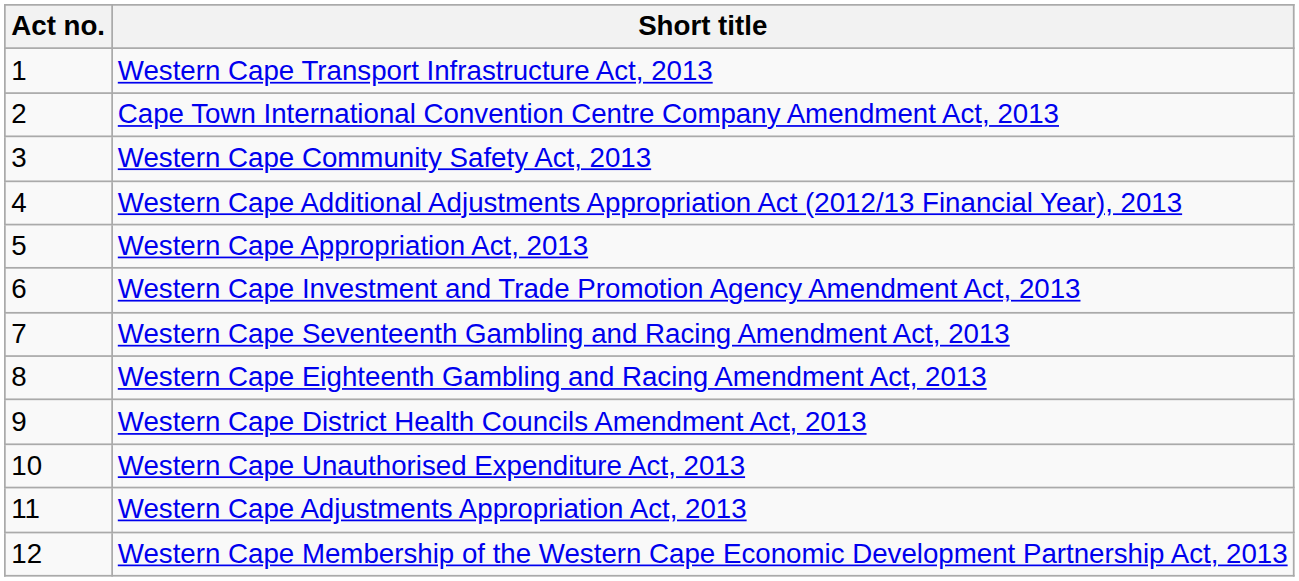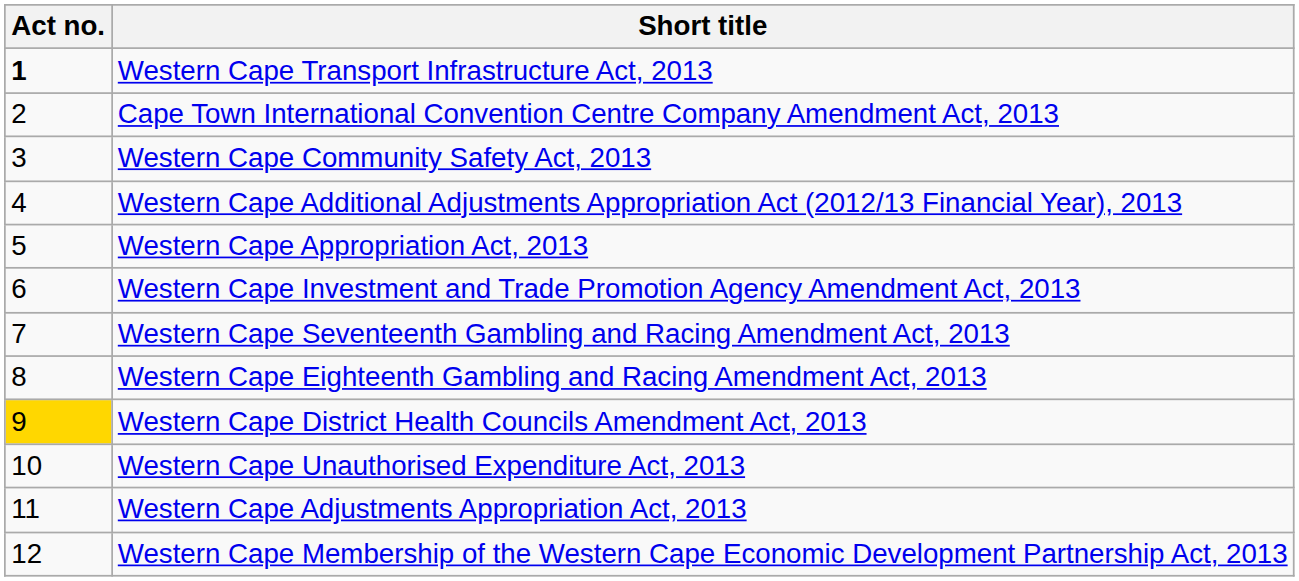(19, 70) normal -> (19, 70) bold
(19, 421) no background -> (19, 421) gold background
